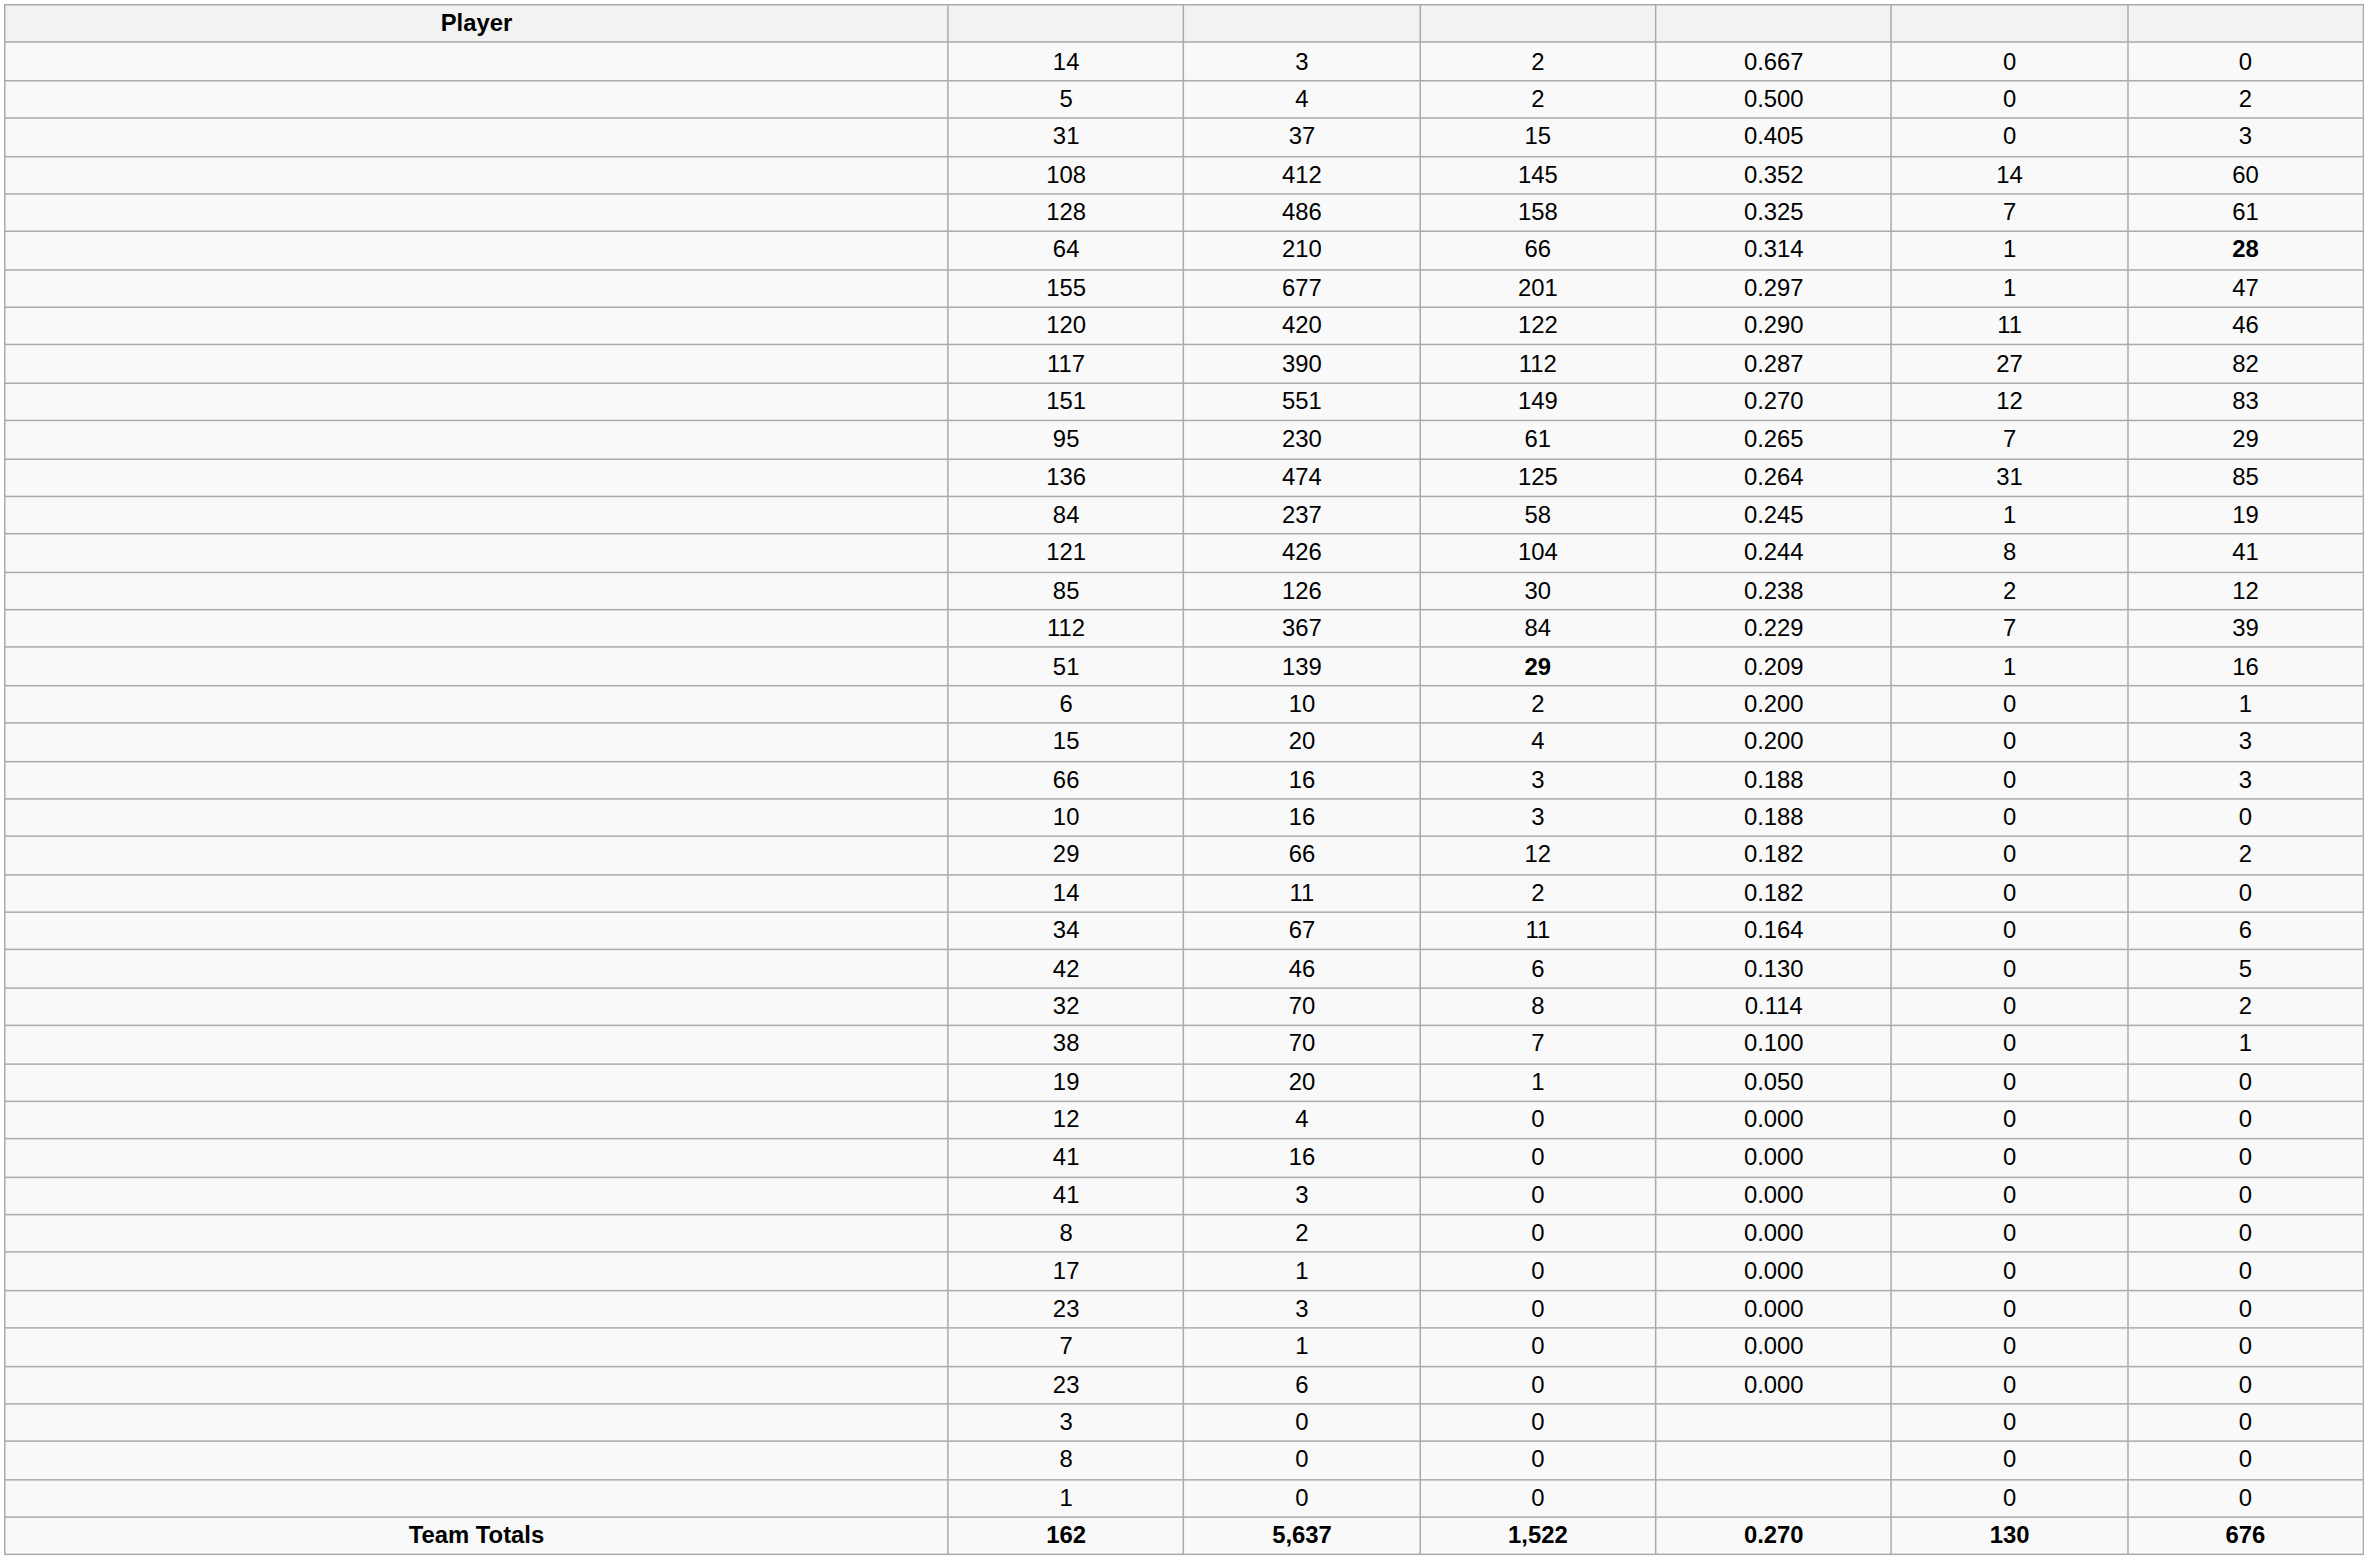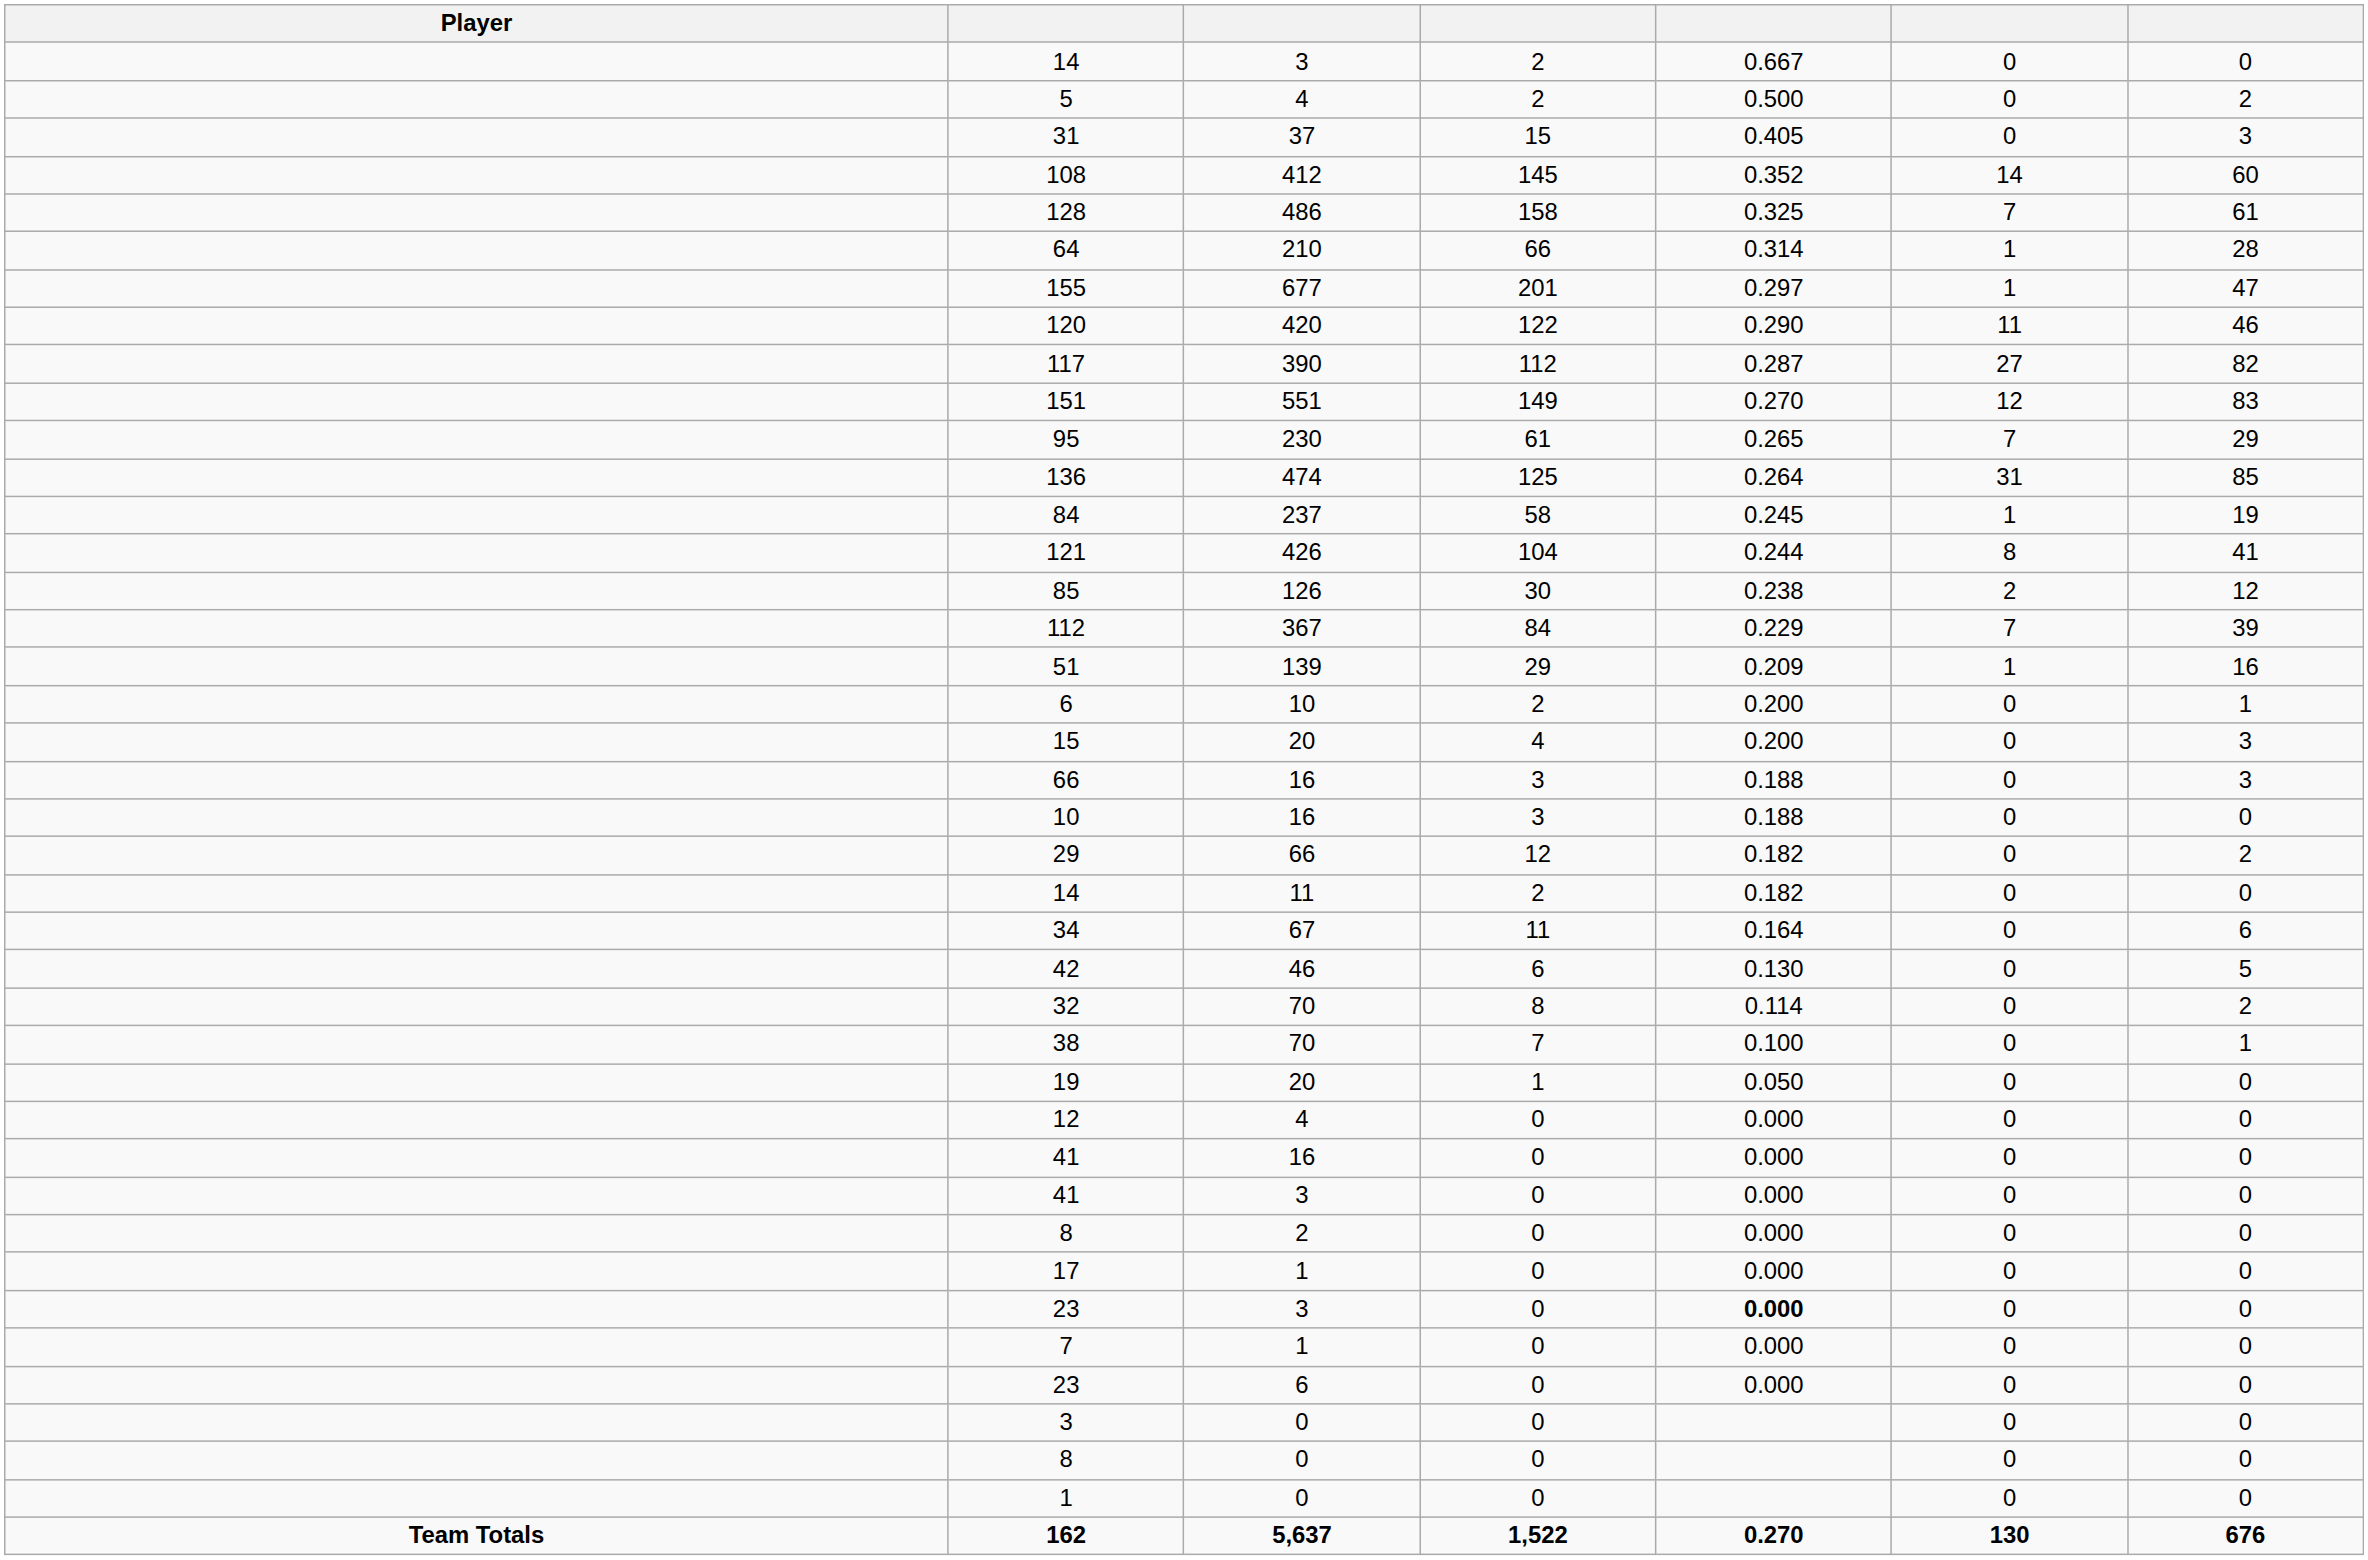(2245, 250) bold -> (2245, 250) normal
(1538, 666) bold -> (1538, 666) normal
(1774, 1308) normal -> (1774, 1308) bold
